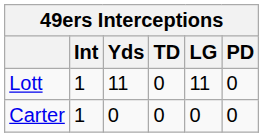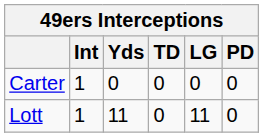rows swapped: (26, 83) <-> (37, 115)
